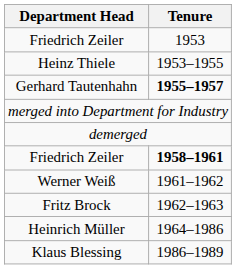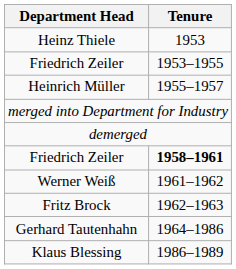(76, 39) Friedrich Zeiler -> (76, 39) Heinz Thiele
(76, 63) Heinz Thiele -> (76, 63) Friedrich Zeiler
(76, 87) Gerhard Tautenhahn -> (76, 87) Heinrich Müller
(190, 87) bold -> (190, 87) normal
(76, 228) Heinrich Müller -> (76, 228) Gerhard Tautenhahn
